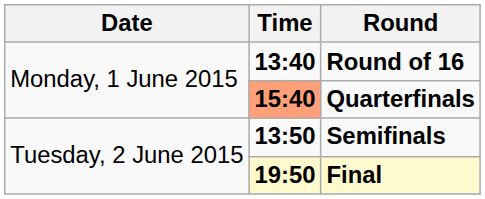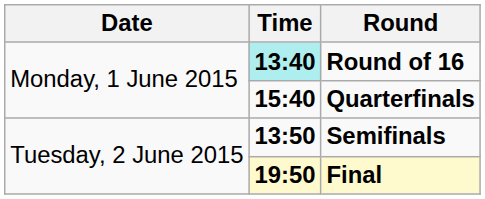(285, 61) no background -> (285, 61) paleturquoise background
(285, 99) lightsalmon background -> (285, 99) no background
